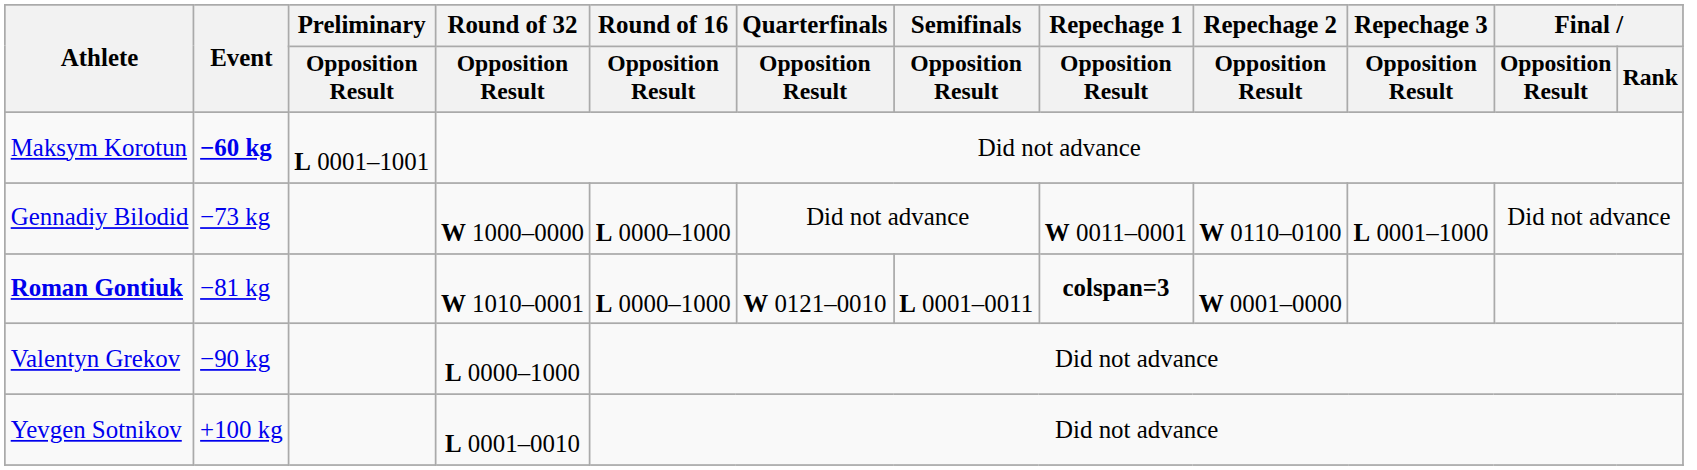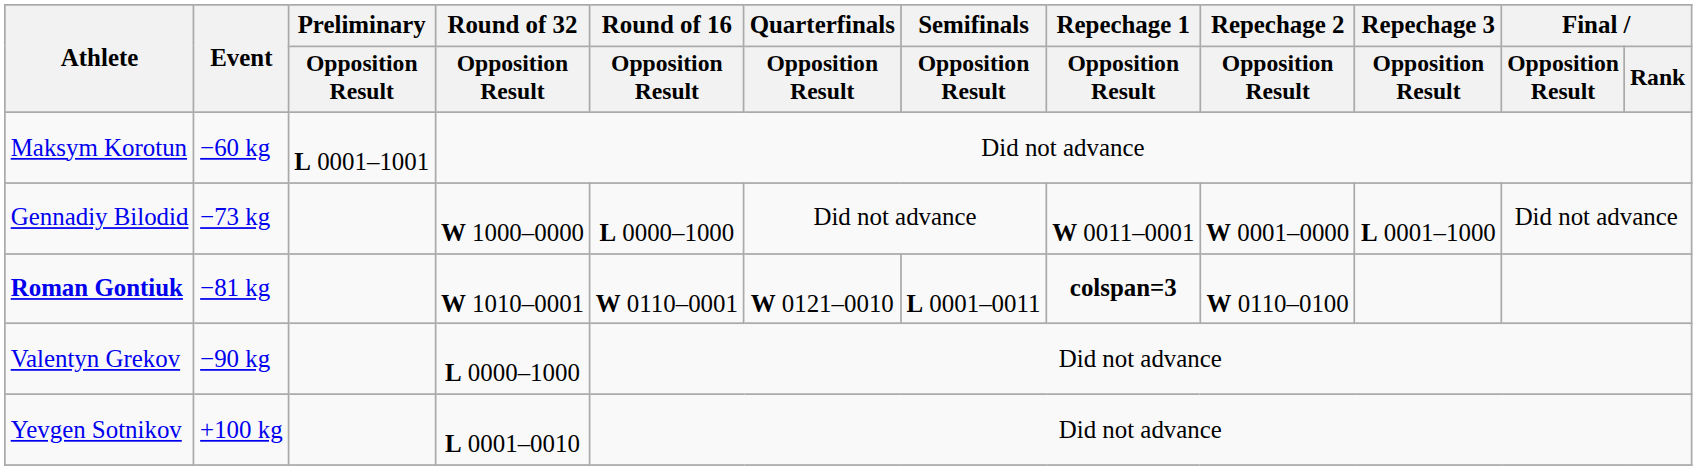(236, 147) bold -> (235, 147) normal
(1270, 232) W 0110–0100 -> (1278, 232) W 0001–0000
(663, 303) L 0000–1000 -> (667, 303) W 0110–0001
(1270, 303) W 0001–0000 -> (1278, 303) W 0110–0100
